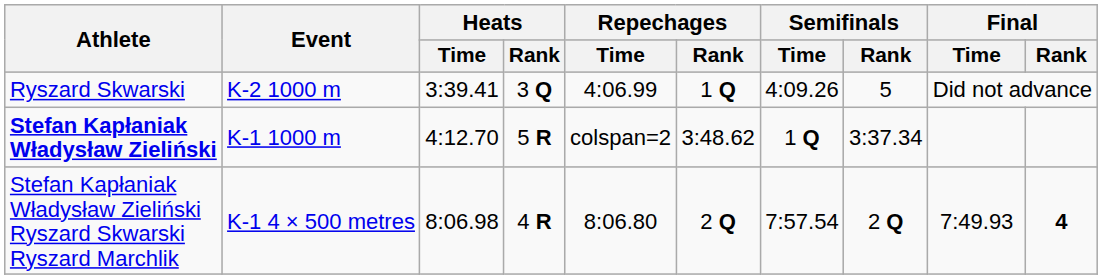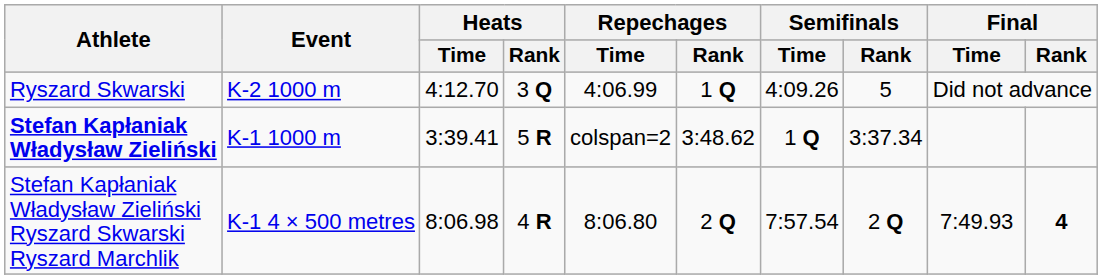(462, 90) 3:39.41 -> (462, 90) 4:12.70
(462, 137) 4:12.70 -> (462, 137) 3:39.41
